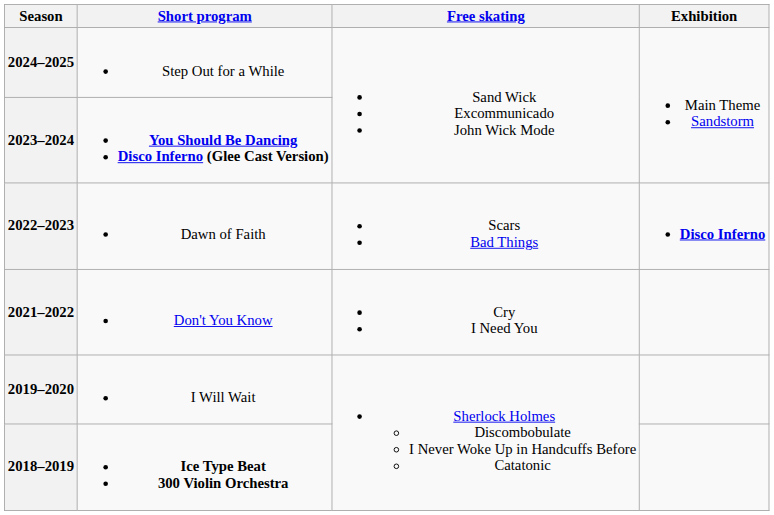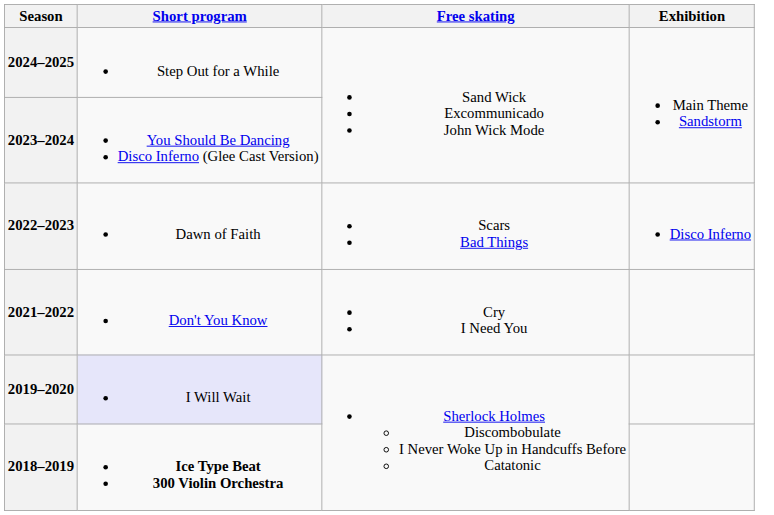(205, 148) bold -> (200, 148) normal
(704, 234) bold -> (692, 234) normal
(205, 398) no background -> (200, 398) lavender background
